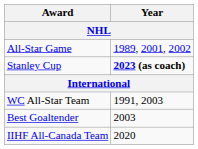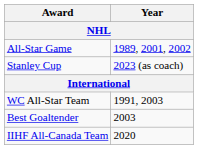(149, 65) bold -> (148, 65) normal
